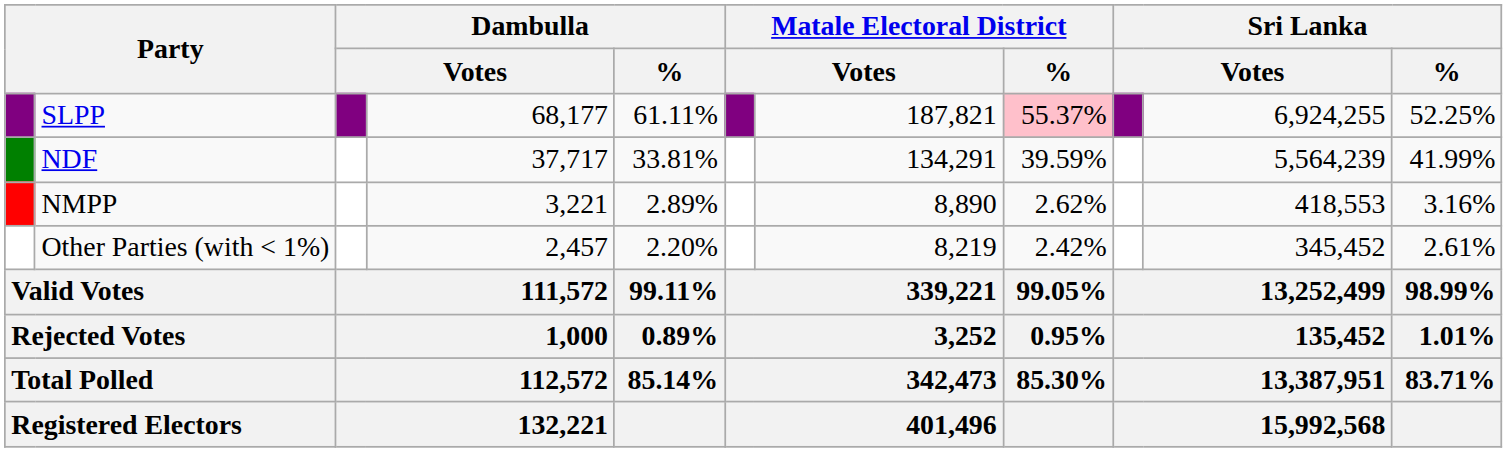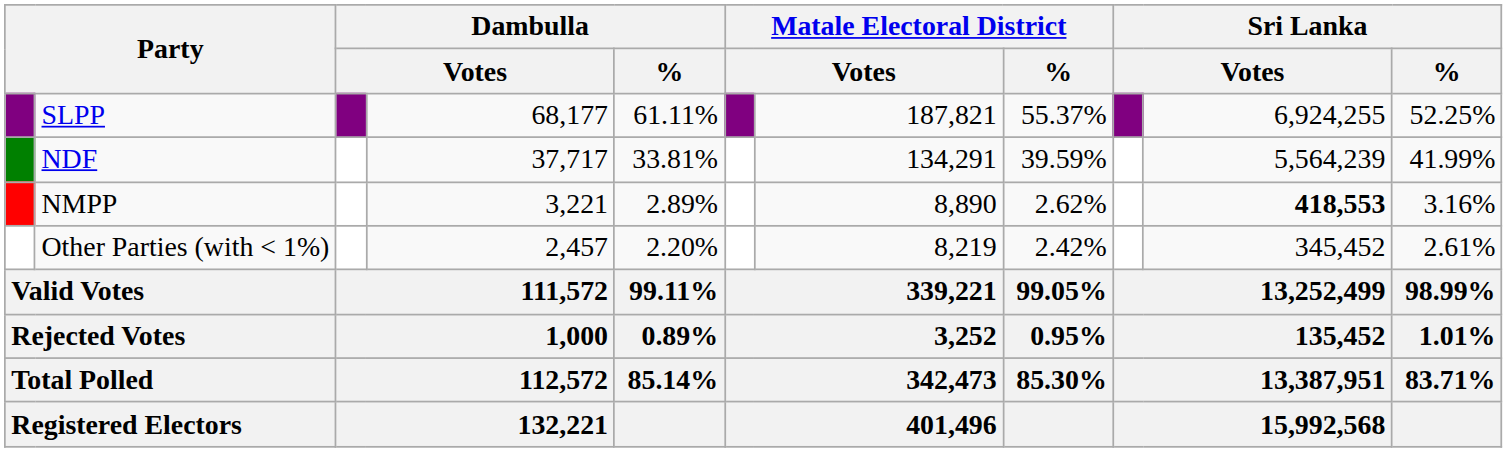(1064, 114) pink background -> (1064, 114) no background
(1340, 203) normal -> (1340, 203) bold
